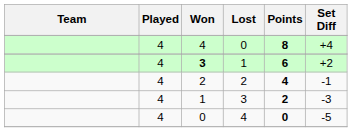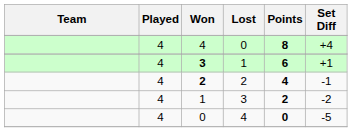(326, 63) +2 -> (326, 63) +1
(202, 81) normal -> (202, 81) bold
(326, 99) -3 -> (326, 99) -2
